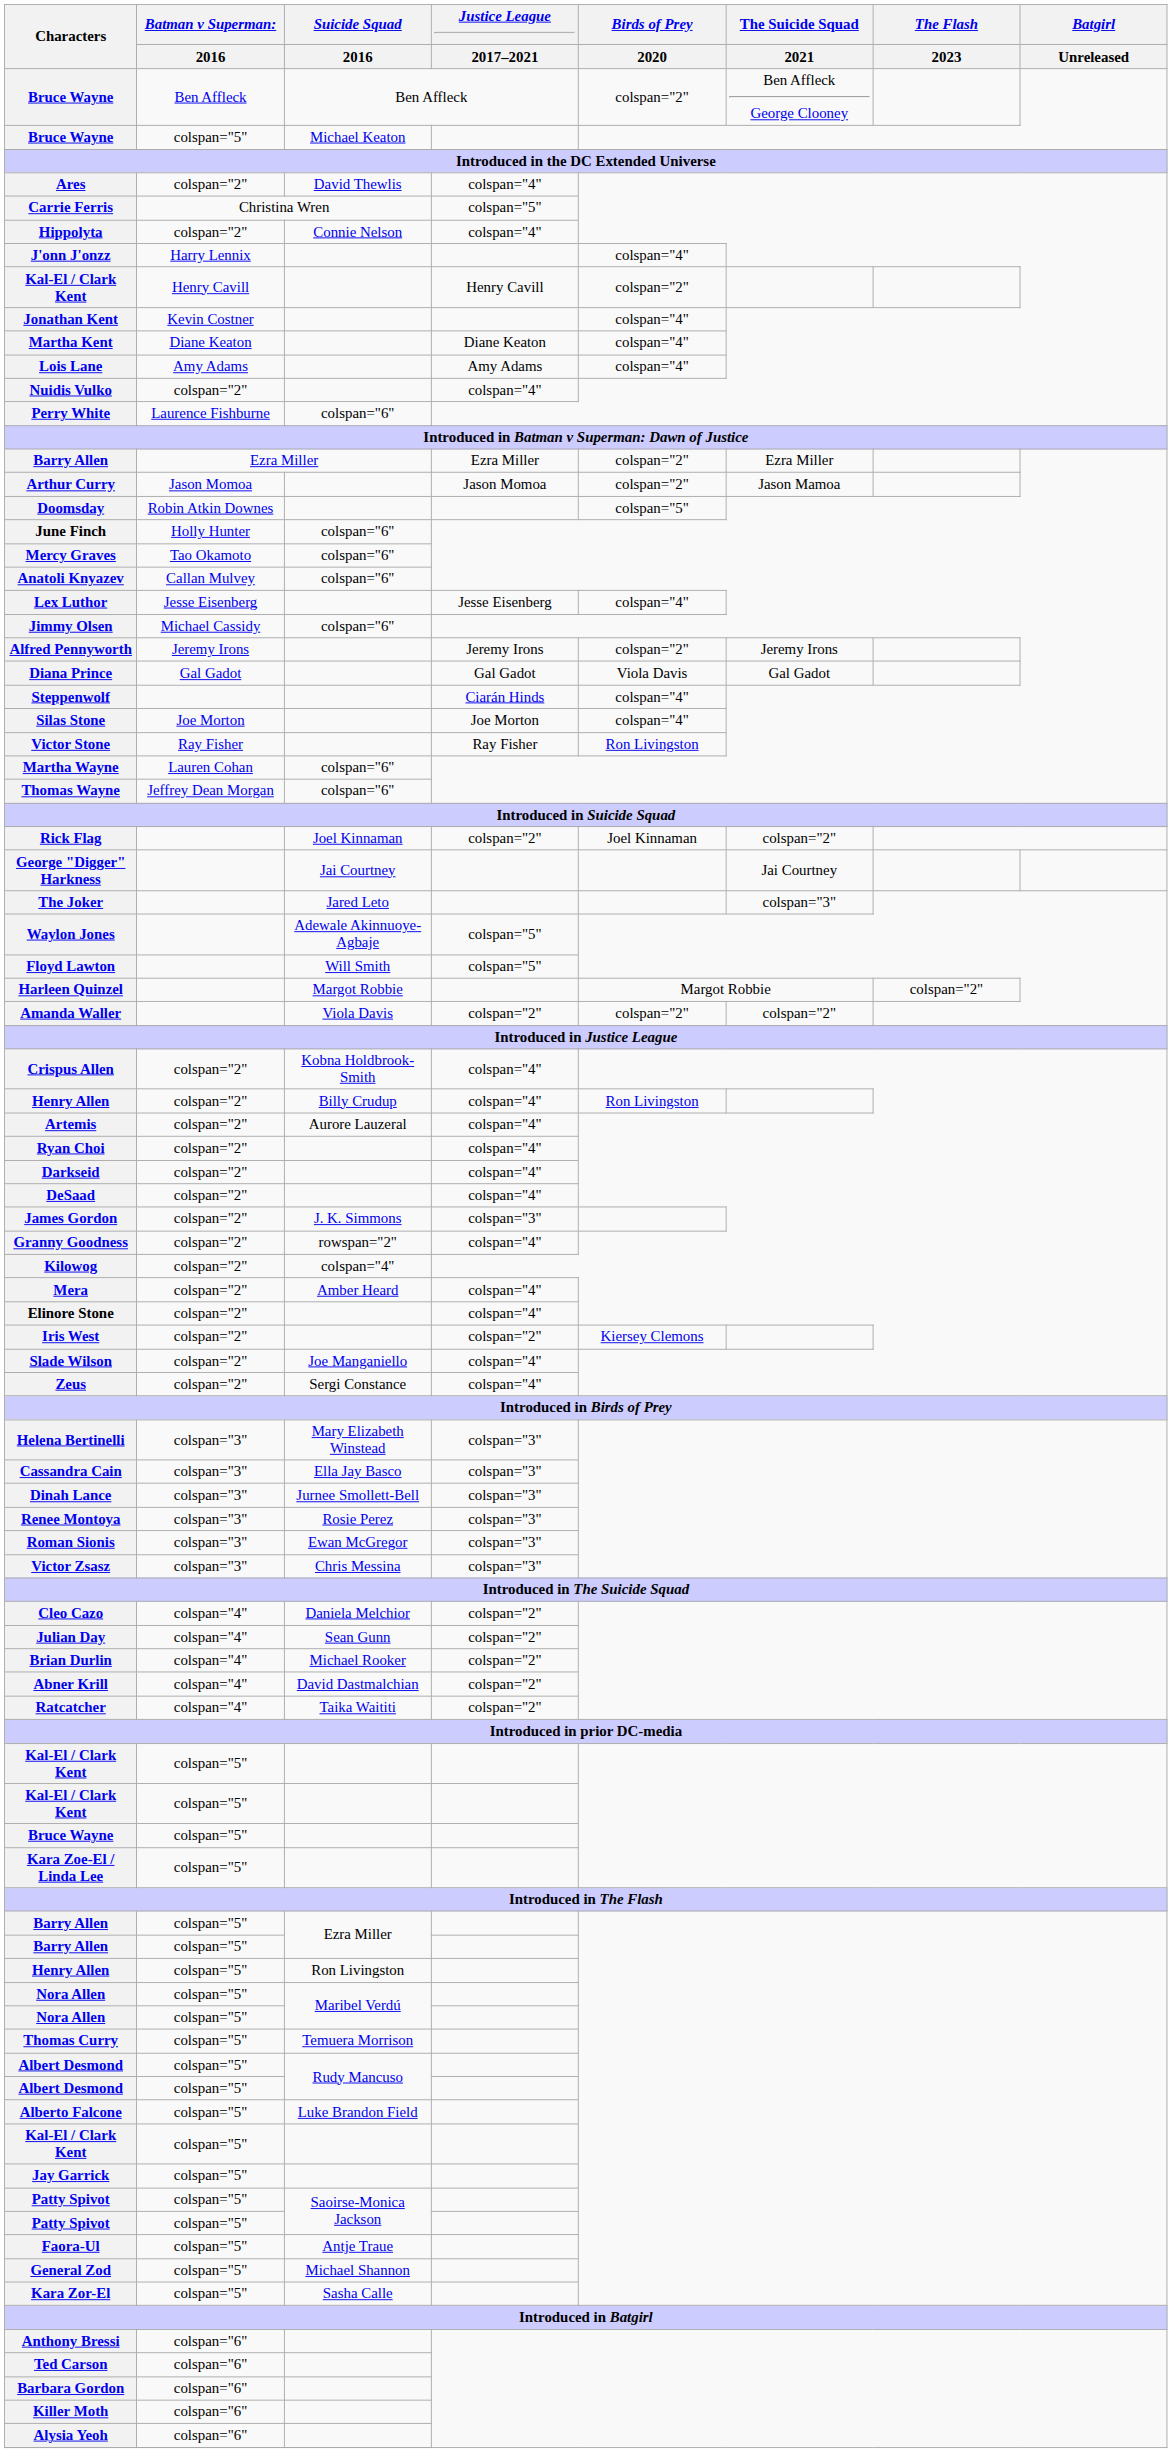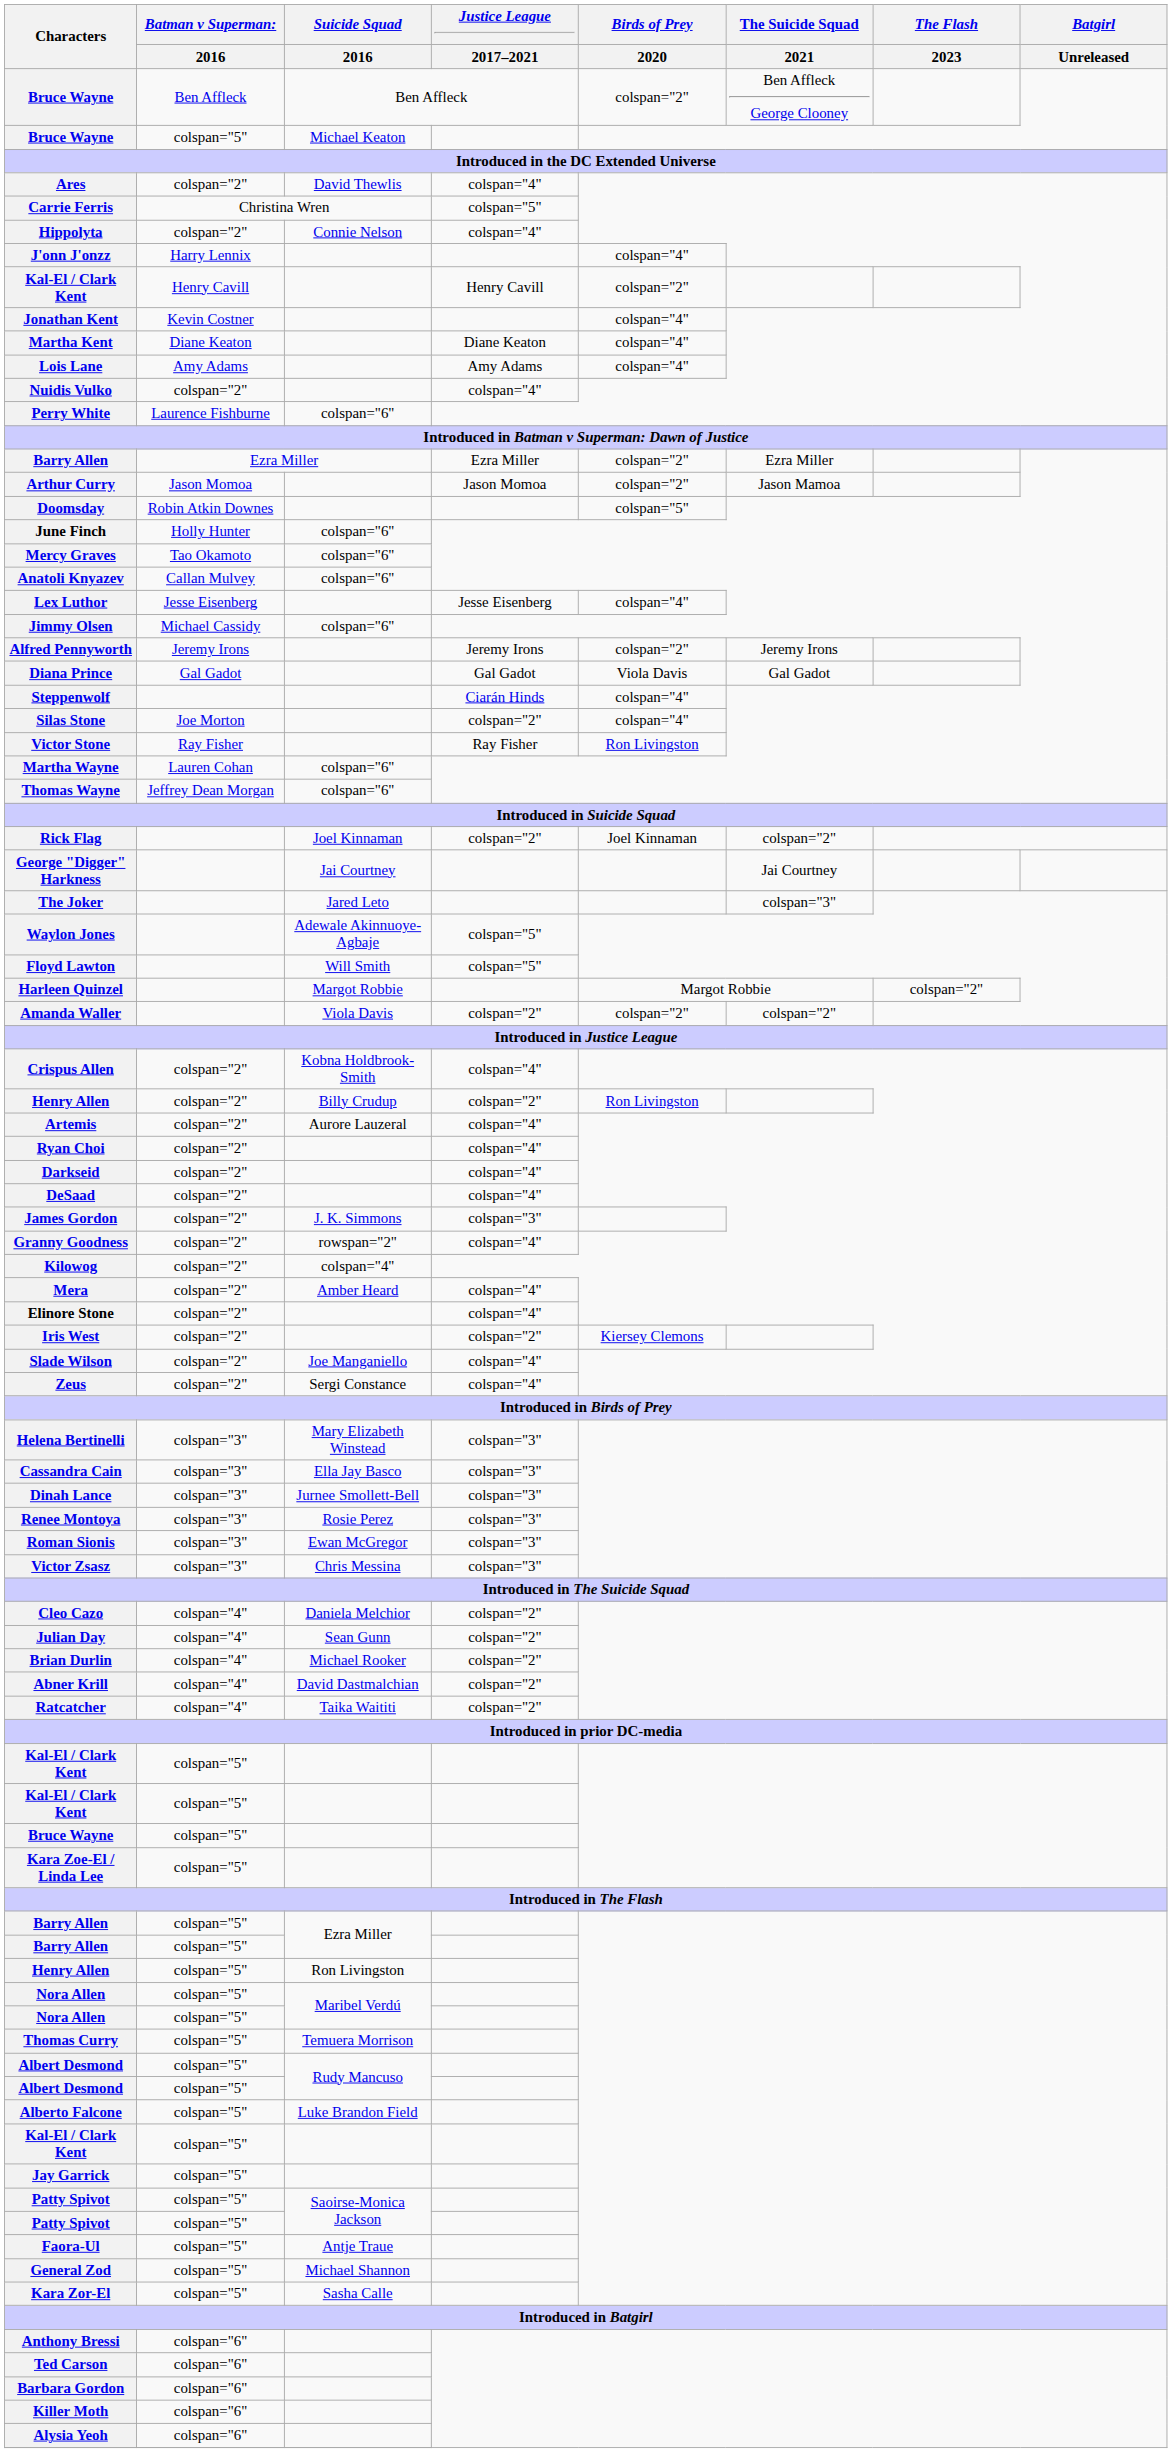(505, 720) Joe Morton -> (505, 720) colspan="2"
(505, 1101) colspan="4" -> (505, 1101) colspan="2"
